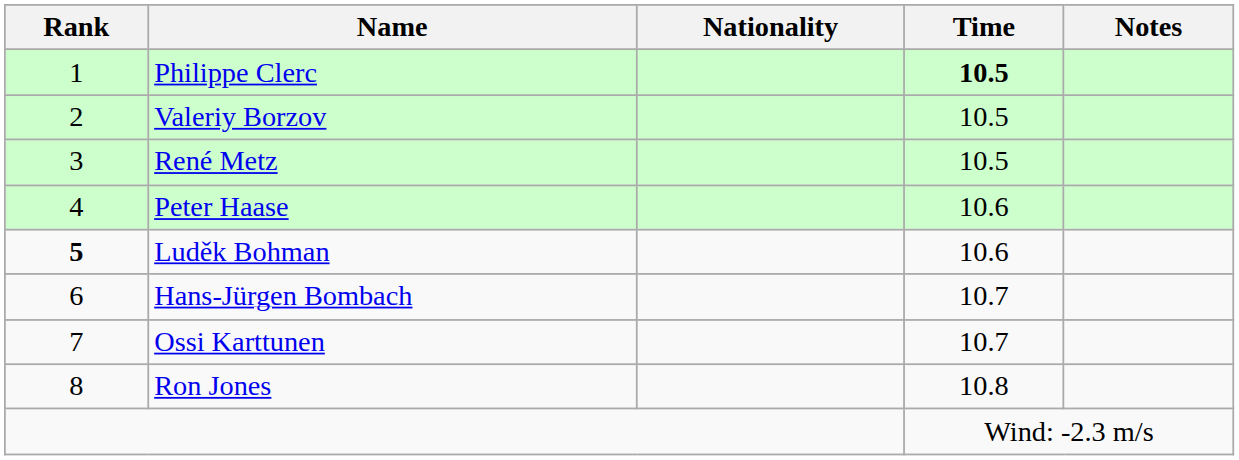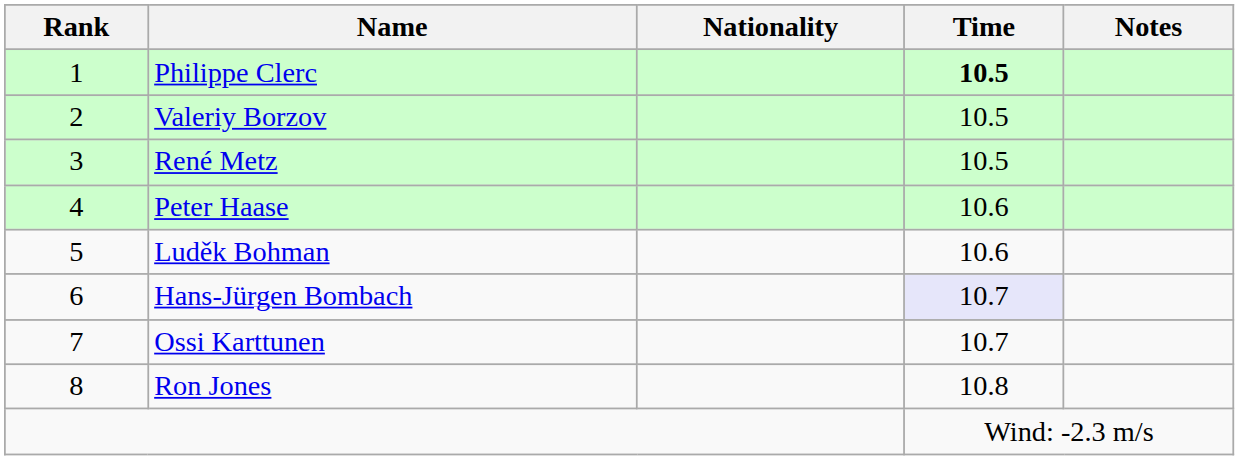(76, 251) bold -> (76, 251) normal
(984, 296) no background -> (984, 296) lavender background
